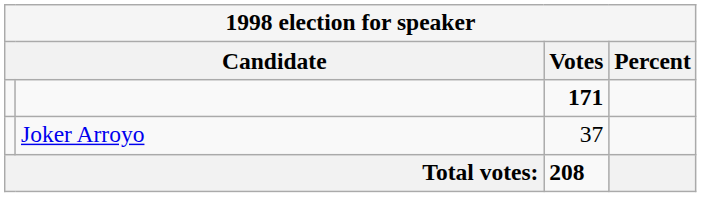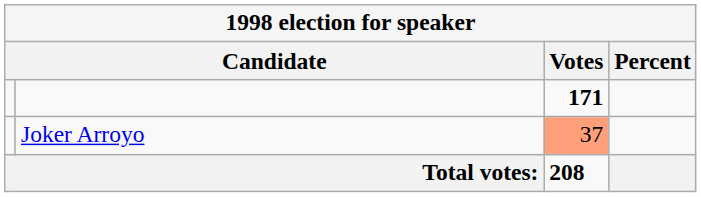(592, 135) no background -> (592, 135) lightsalmon background
